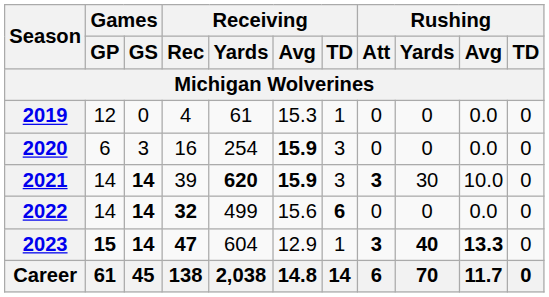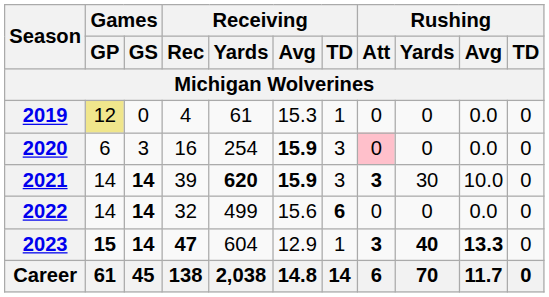(105, 116) no background -> (105, 116) khaki background
(376, 148) no background -> (376, 148) pink background
(186, 212) bold -> (186, 212) normal
